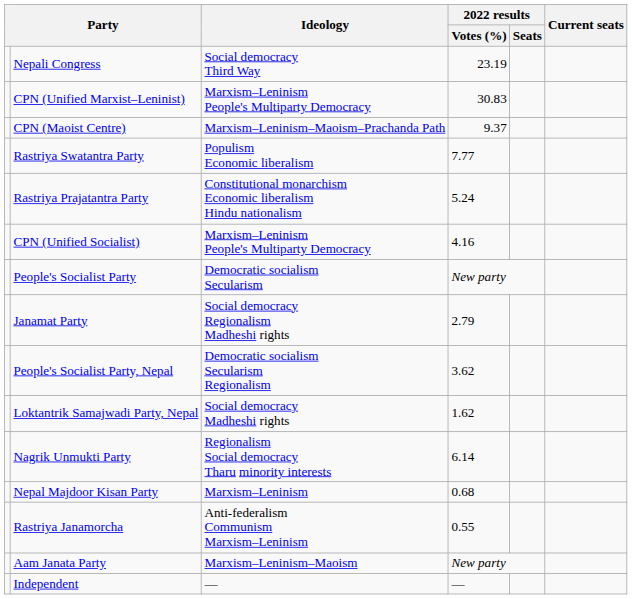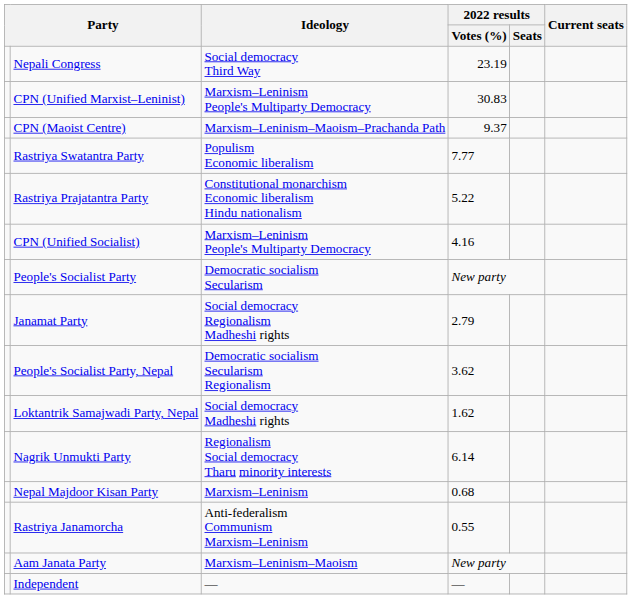(463, 198) 5.24 -> (463, 198) 5.22
